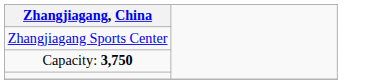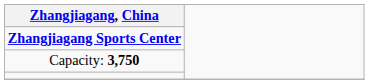(88, 38) normal -> (94, 38) bold
